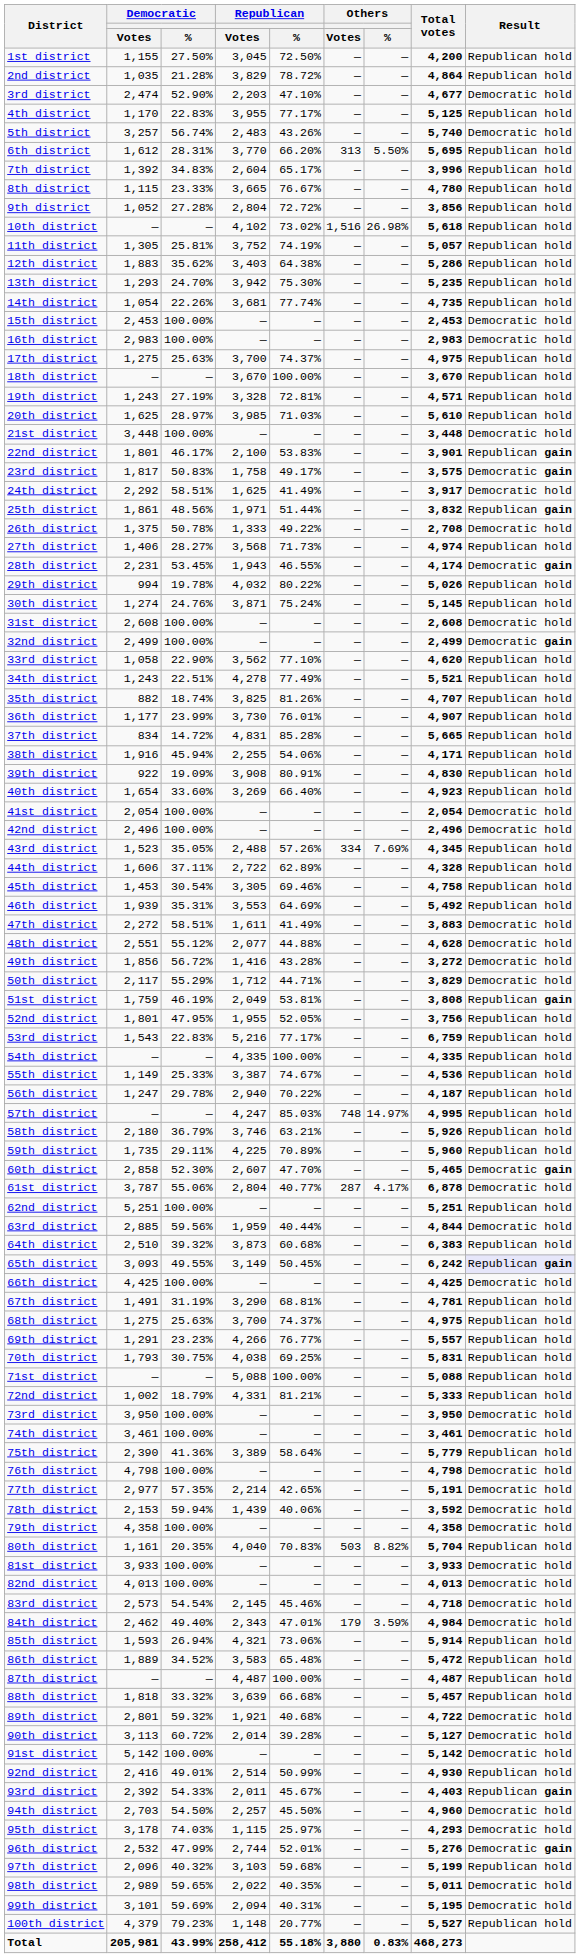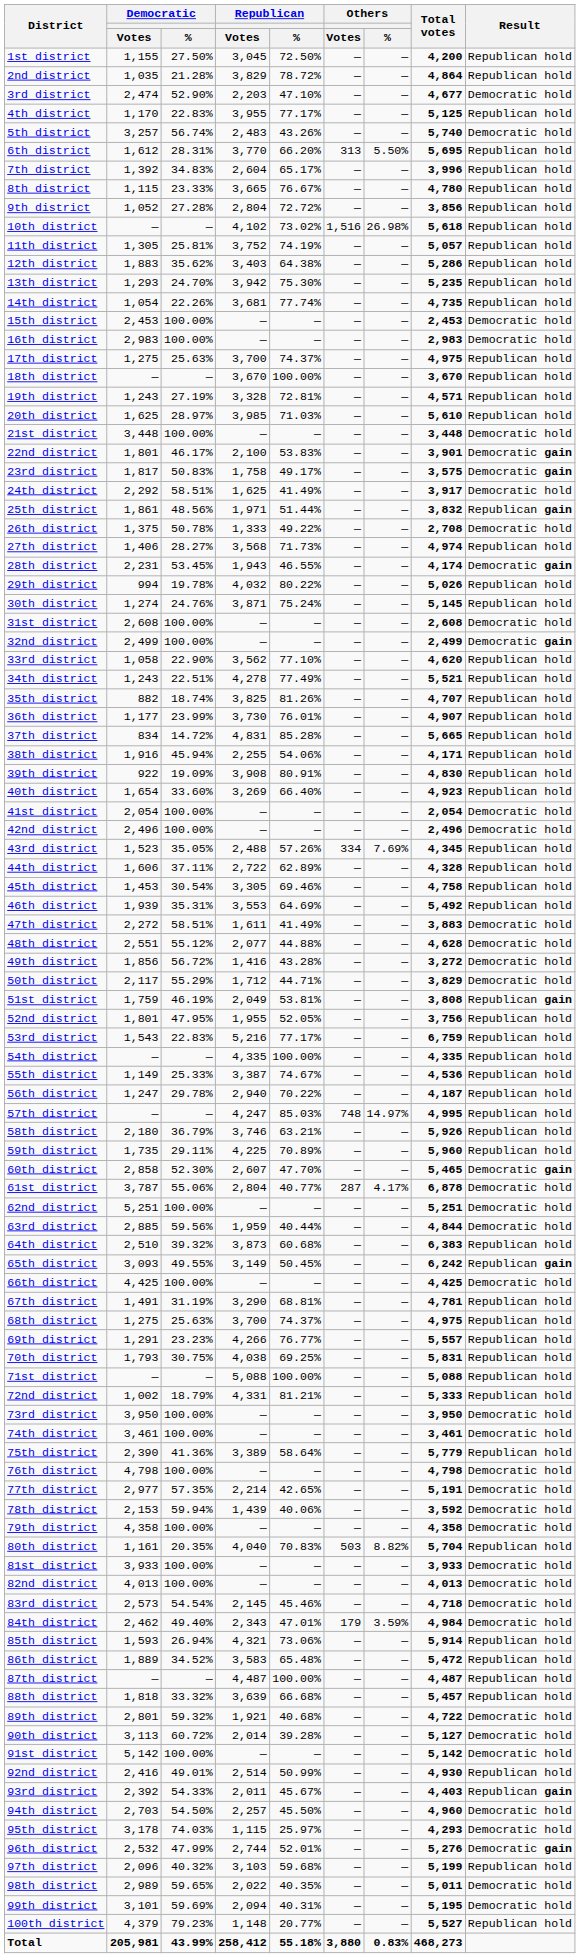(520, 453) Republican gain -> (520, 453) Democratic gain
(520, 1207) Republican hold -> (520, 1207) Democratic hold
(520, 1264) lavender background -> (520, 1264) no background
